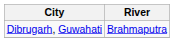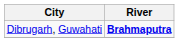(137, 29) normal -> (139, 29) bold
